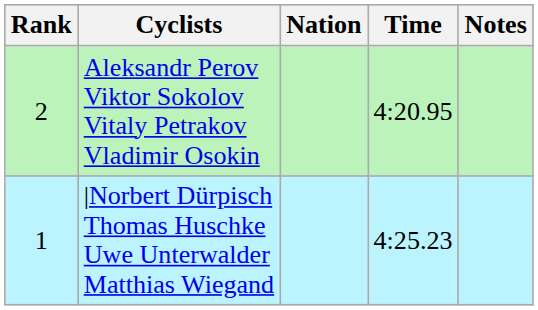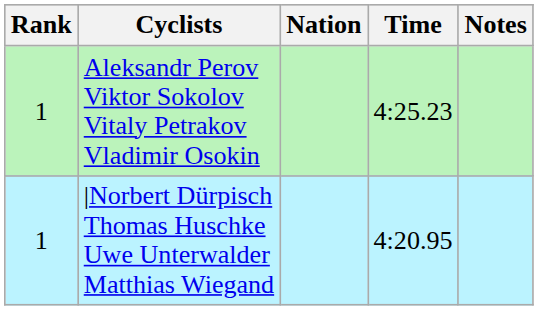(41, 110) 2 -> (41, 110) 1
(413, 110) 4:20.95 -> (413, 110) 4:25.23
(413, 239) 4:25.23 -> (413, 239) 4:20.95
